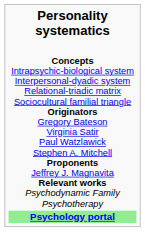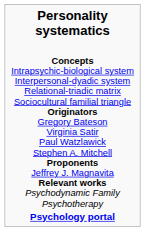(73, 217) lightgreen background -> (73, 217) no background
